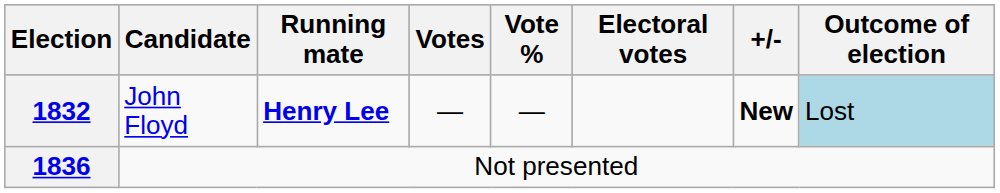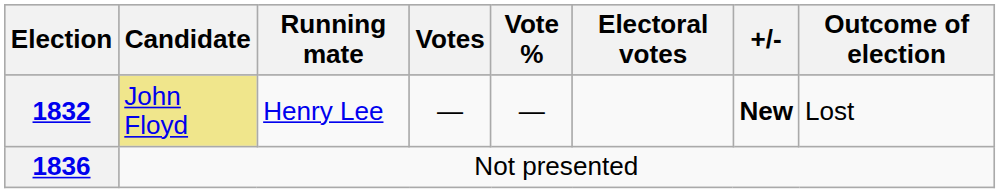(156, 110) no background -> (156, 110) khaki background
(326, 110) bold -> (323, 110) normal
(830, 110) lightblue background -> (830, 110) no background
